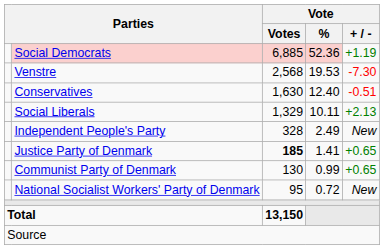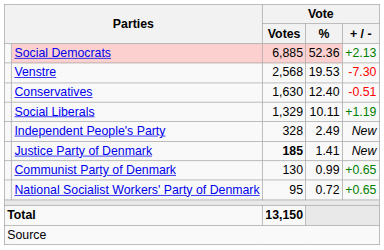(361, 53) +1.19 -> (361, 53) +2.13
(361, 111) +2.13 -> (361, 111) +1.19
(361, 151) +0.65 -> (364, 151) New
(364, 190) New -> (361, 190) +0.65
